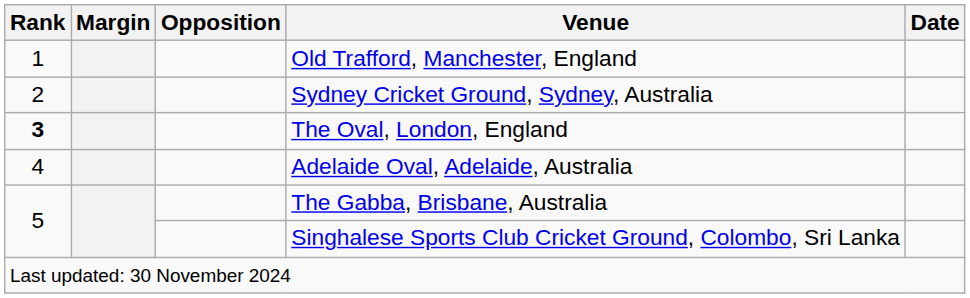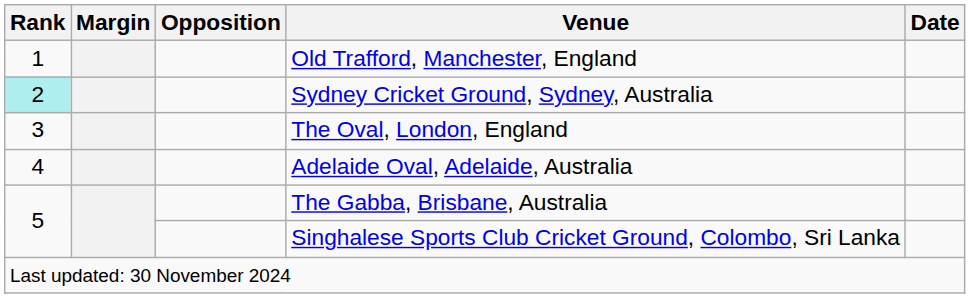(38, 94) no background -> (38, 94) paleturquoise background
(38, 130) bold -> (38, 130) normal
